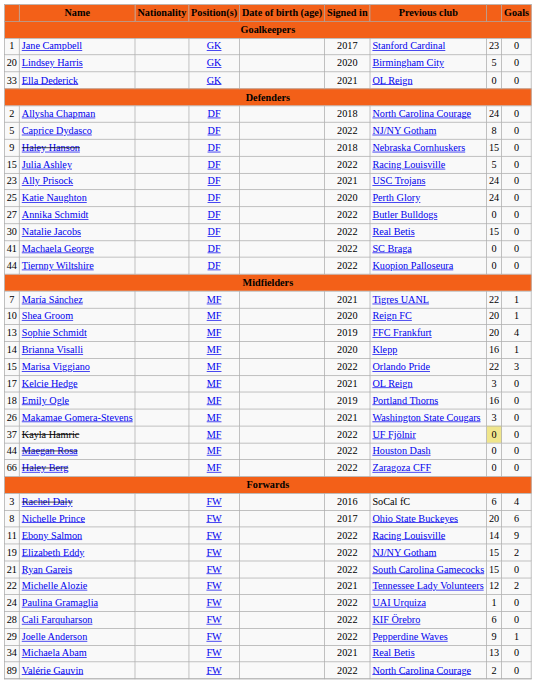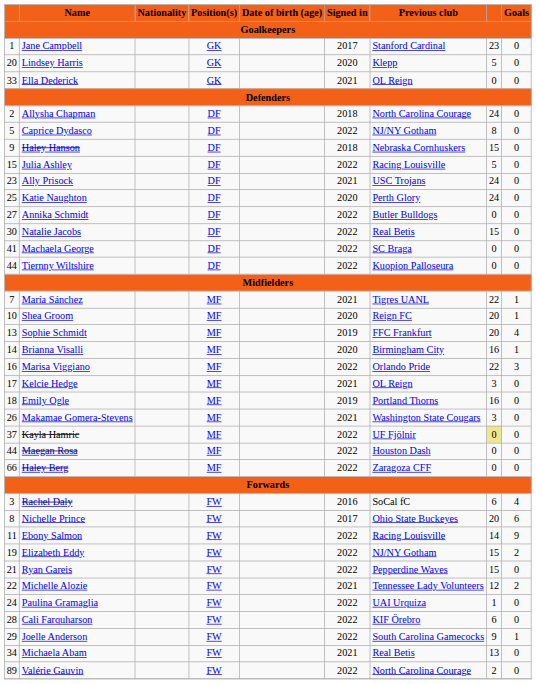(408, 63) Birmingham City -> (385, 63) Klepp
(385, 350) Klepp -> (408, 350) Birmingham City
(12, 367) 15 -> (12, 367) 16
(428, 569) South Carolina Gamecocks -> (410, 569) Pepperdine Waves
(410, 637) Pepperdine Waves -> (428, 637) South Carolina Gamecocks
